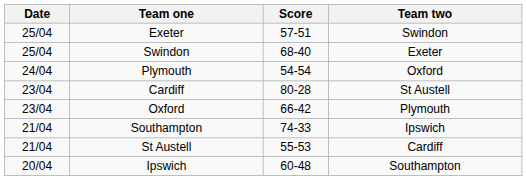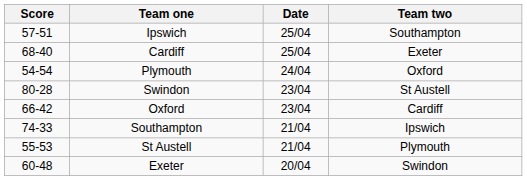columns swapped: (37, 14) <-> (296, 14)
(166, 33) Exeter -> (166, 33) Ipswich
(425, 33) Swindon -> (425, 33) Southampton
(166, 52) Swindon -> (166, 52) Cardiff
(166, 90) Cardiff -> (166, 90) Swindon
(425, 109) Plymouth -> (425, 109) Cardiff
(425, 147) Cardiff -> (425, 147) Plymouth
(166, 166) Ipswich -> (166, 166) Exeter
(425, 166) Southampton -> (425, 166) Swindon
